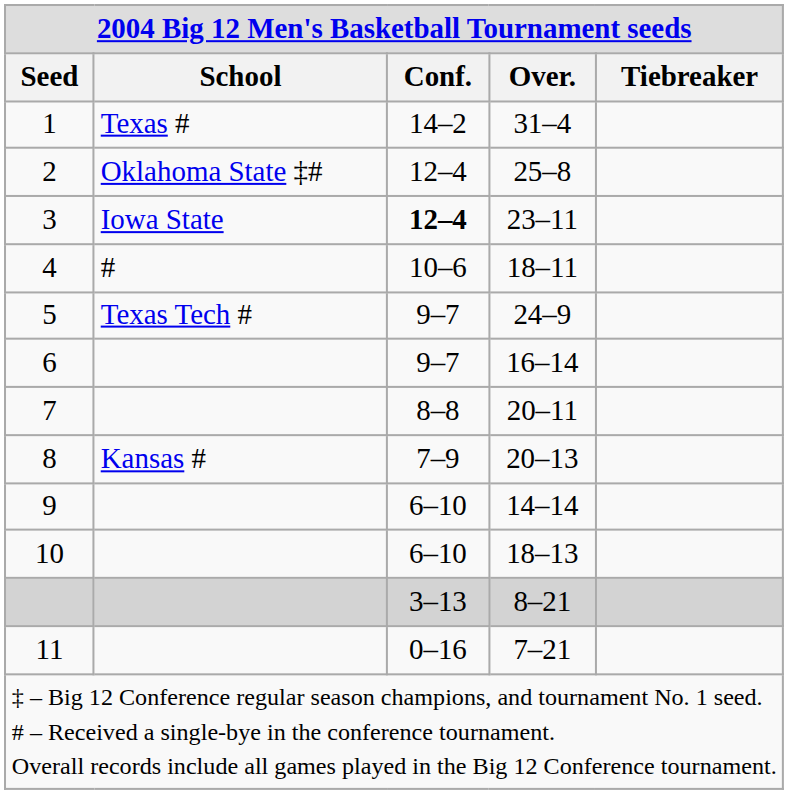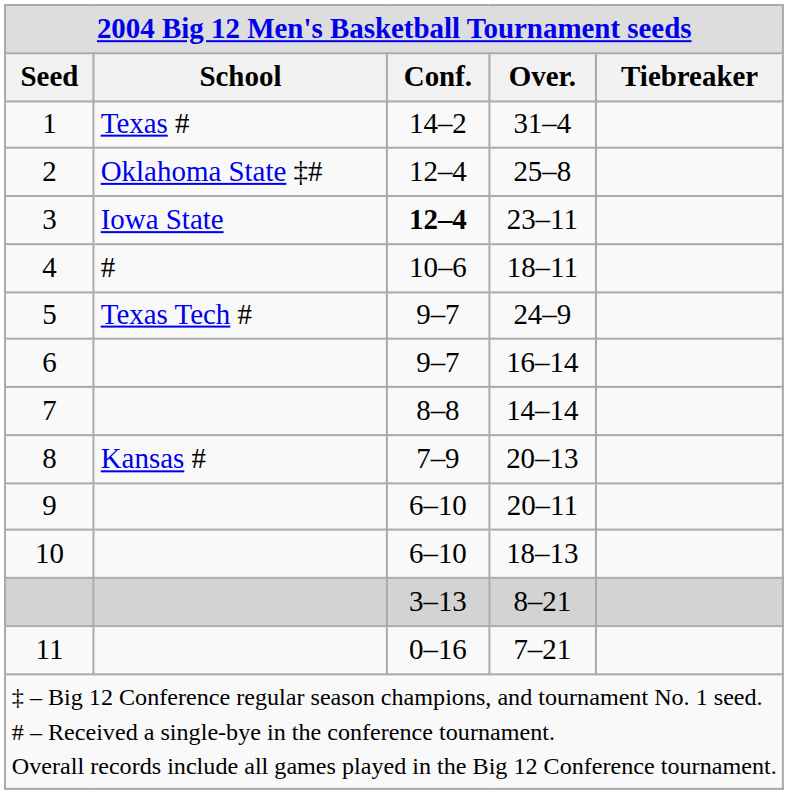(542, 410) 20–11 -> (542, 410) 14–14
(542, 506) 14–14 -> (542, 506) 20–11
